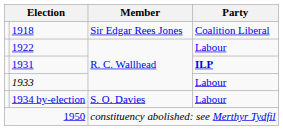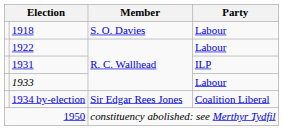(136, 30) Sir Edgar Rees Jones -> (118, 30) S. O. Davies
(232, 30) Coalition Liberal -> (211, 30) Labour
(204, 64) bold -> (203, 64) normal
(118, 99) S. O. Davies -> (136, 99) Sir Edgar Rees Jones
(211, 99) Labour -> (232, 99) Coalition Liberal
